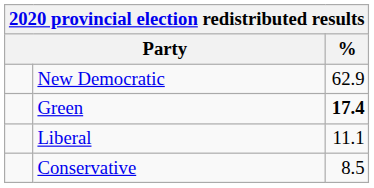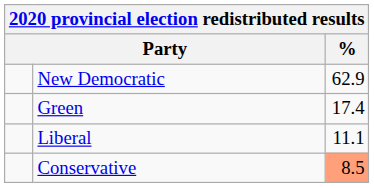(348, 108) bold -> (348, 108) normal
(353, 167) no background -> (353, 167) lightsalmon background
